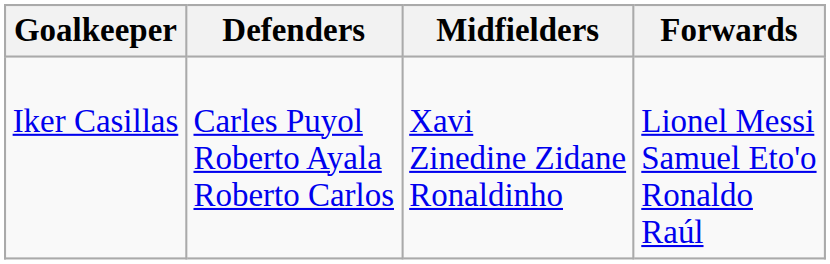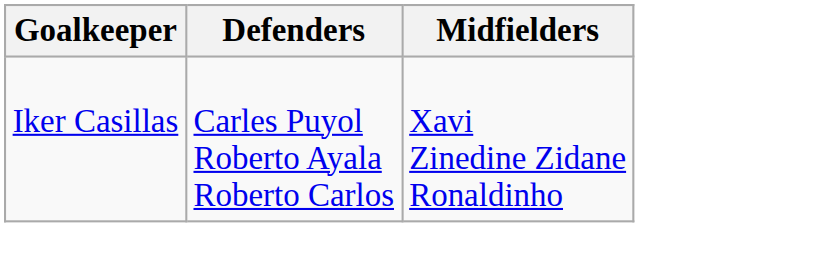- column: (729, 30)
